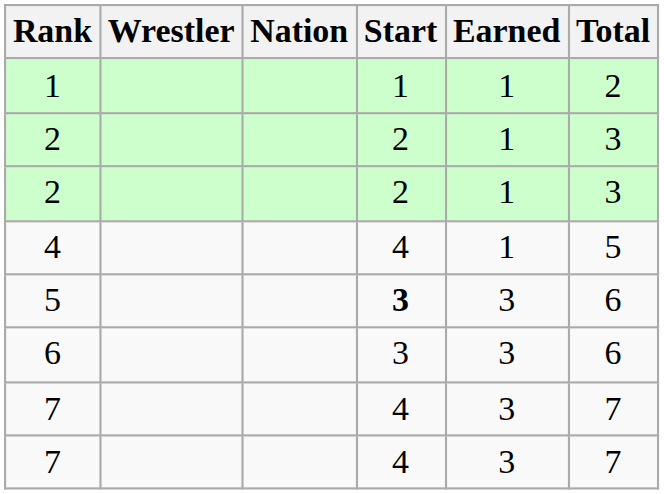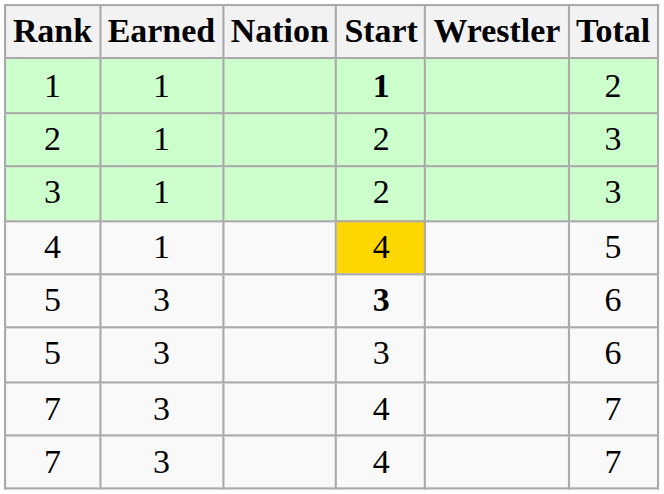columns swapped: (171, 31) <-> (507, 31)
(401, 85) normal -> (381, 85) bold
(52, 192) 2 -> (52, 192) 3
(401, 246) no background -> (381, 246) gold background
(52, 354) 6 -> (52, 354) 5
